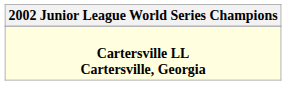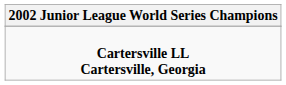(143, 61) lightyellow background -> (143, 61) no background
